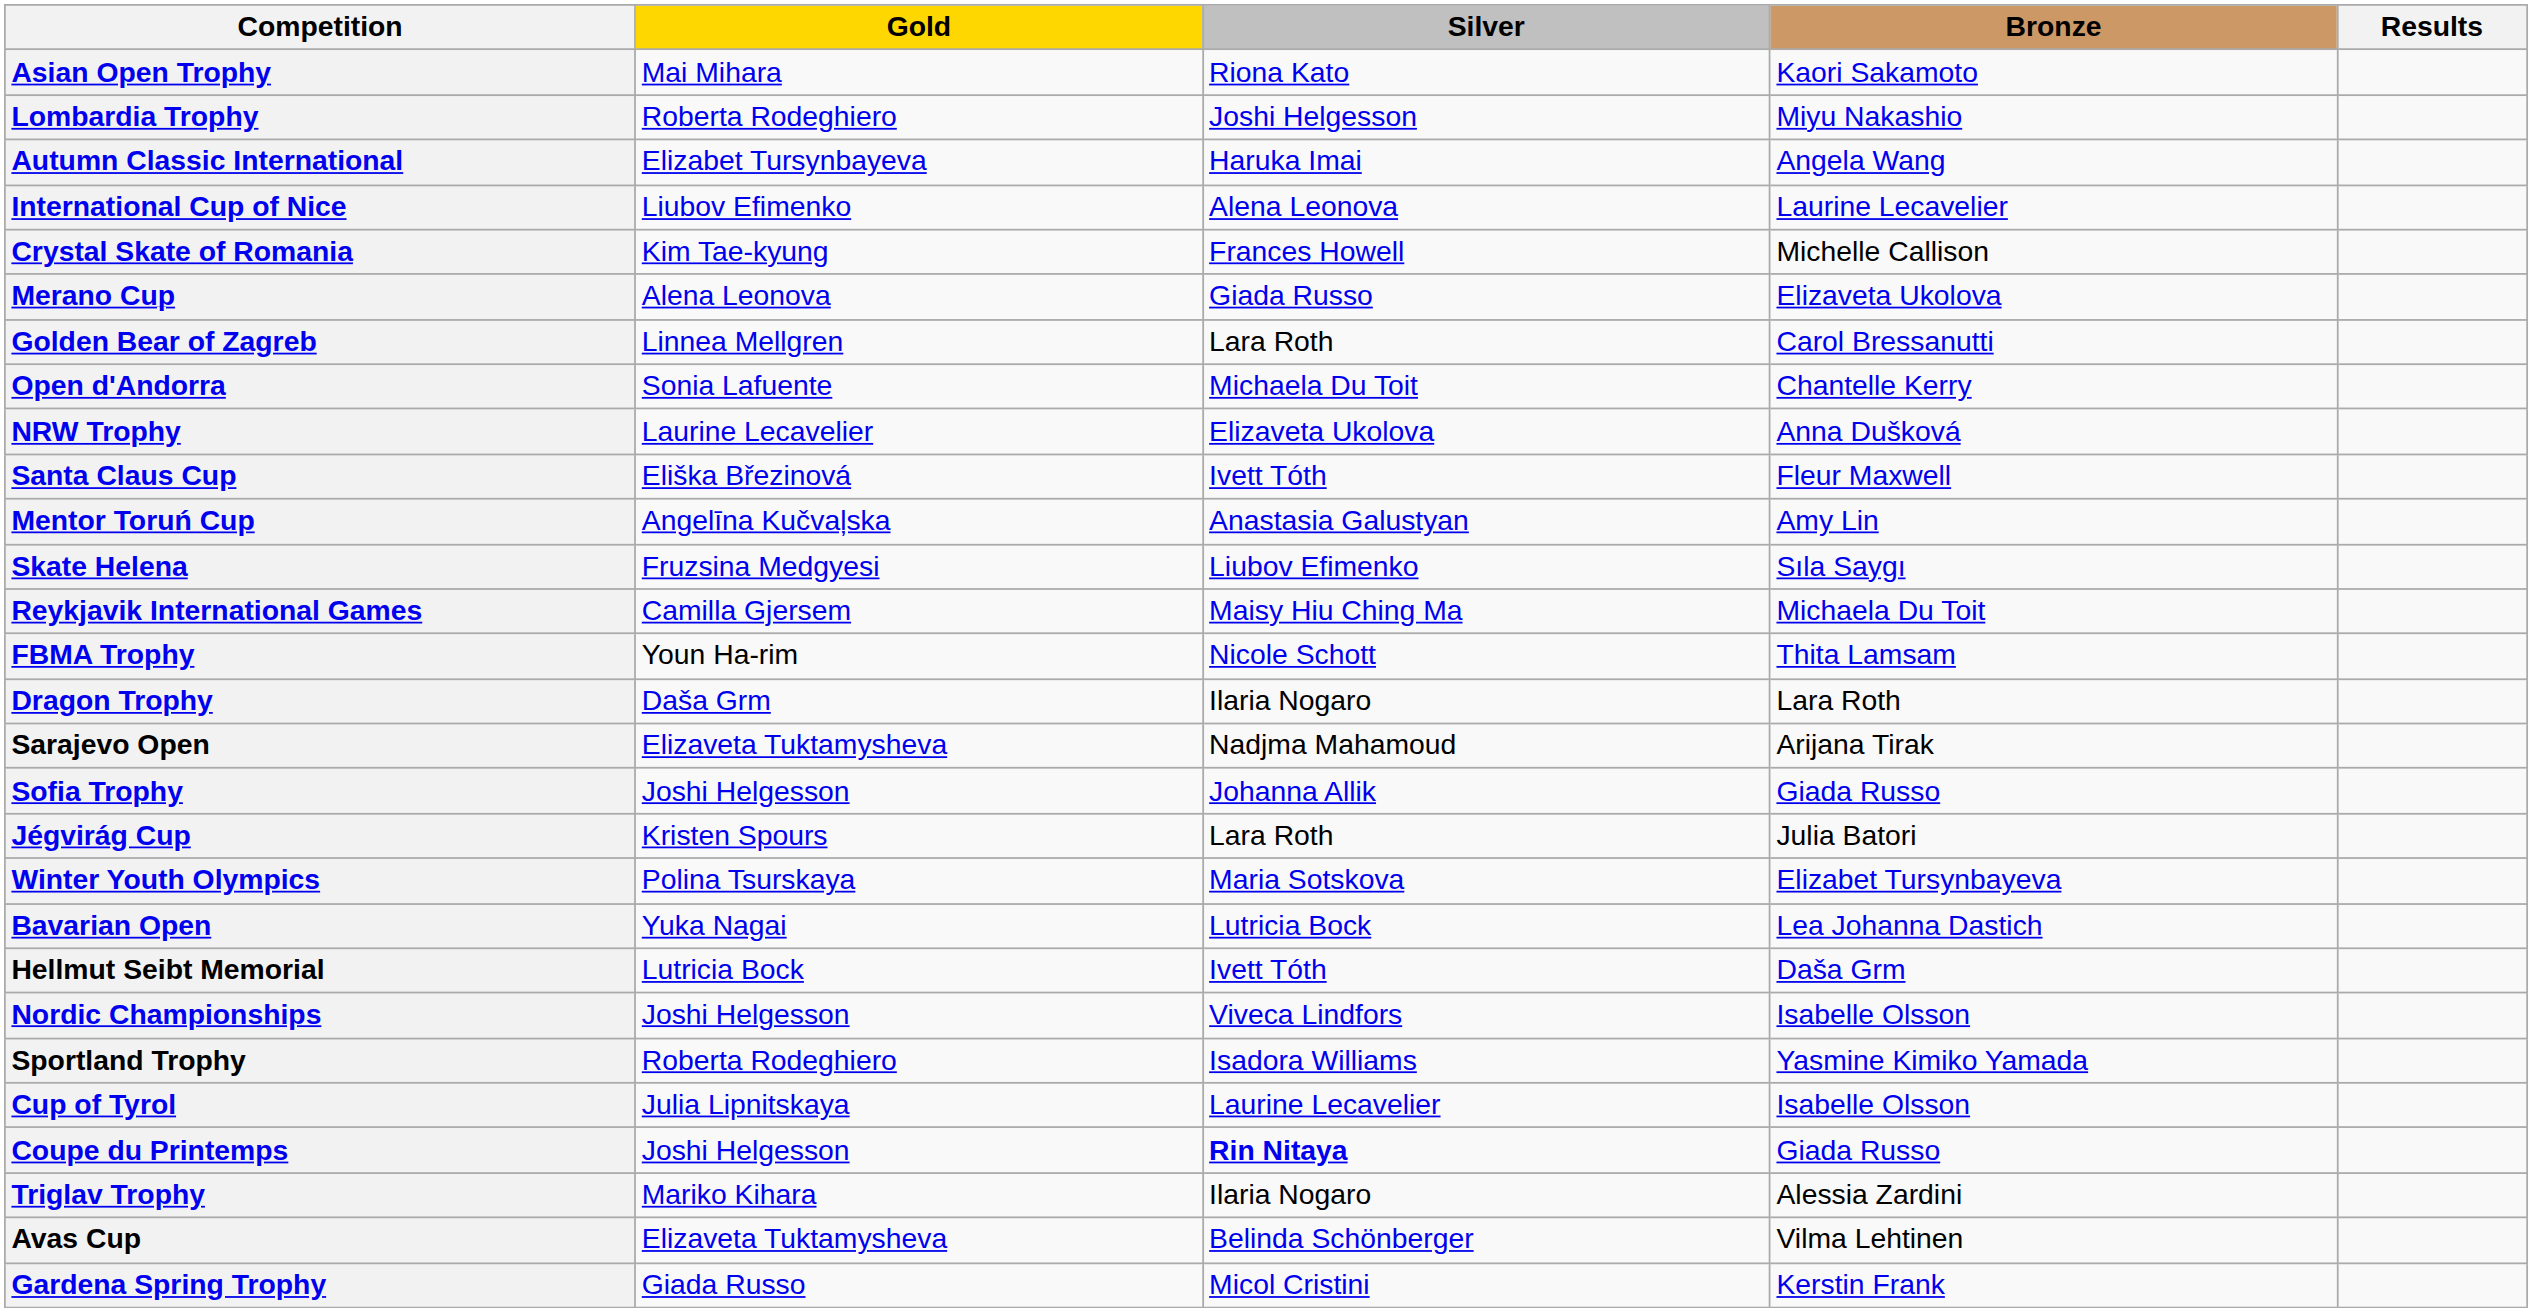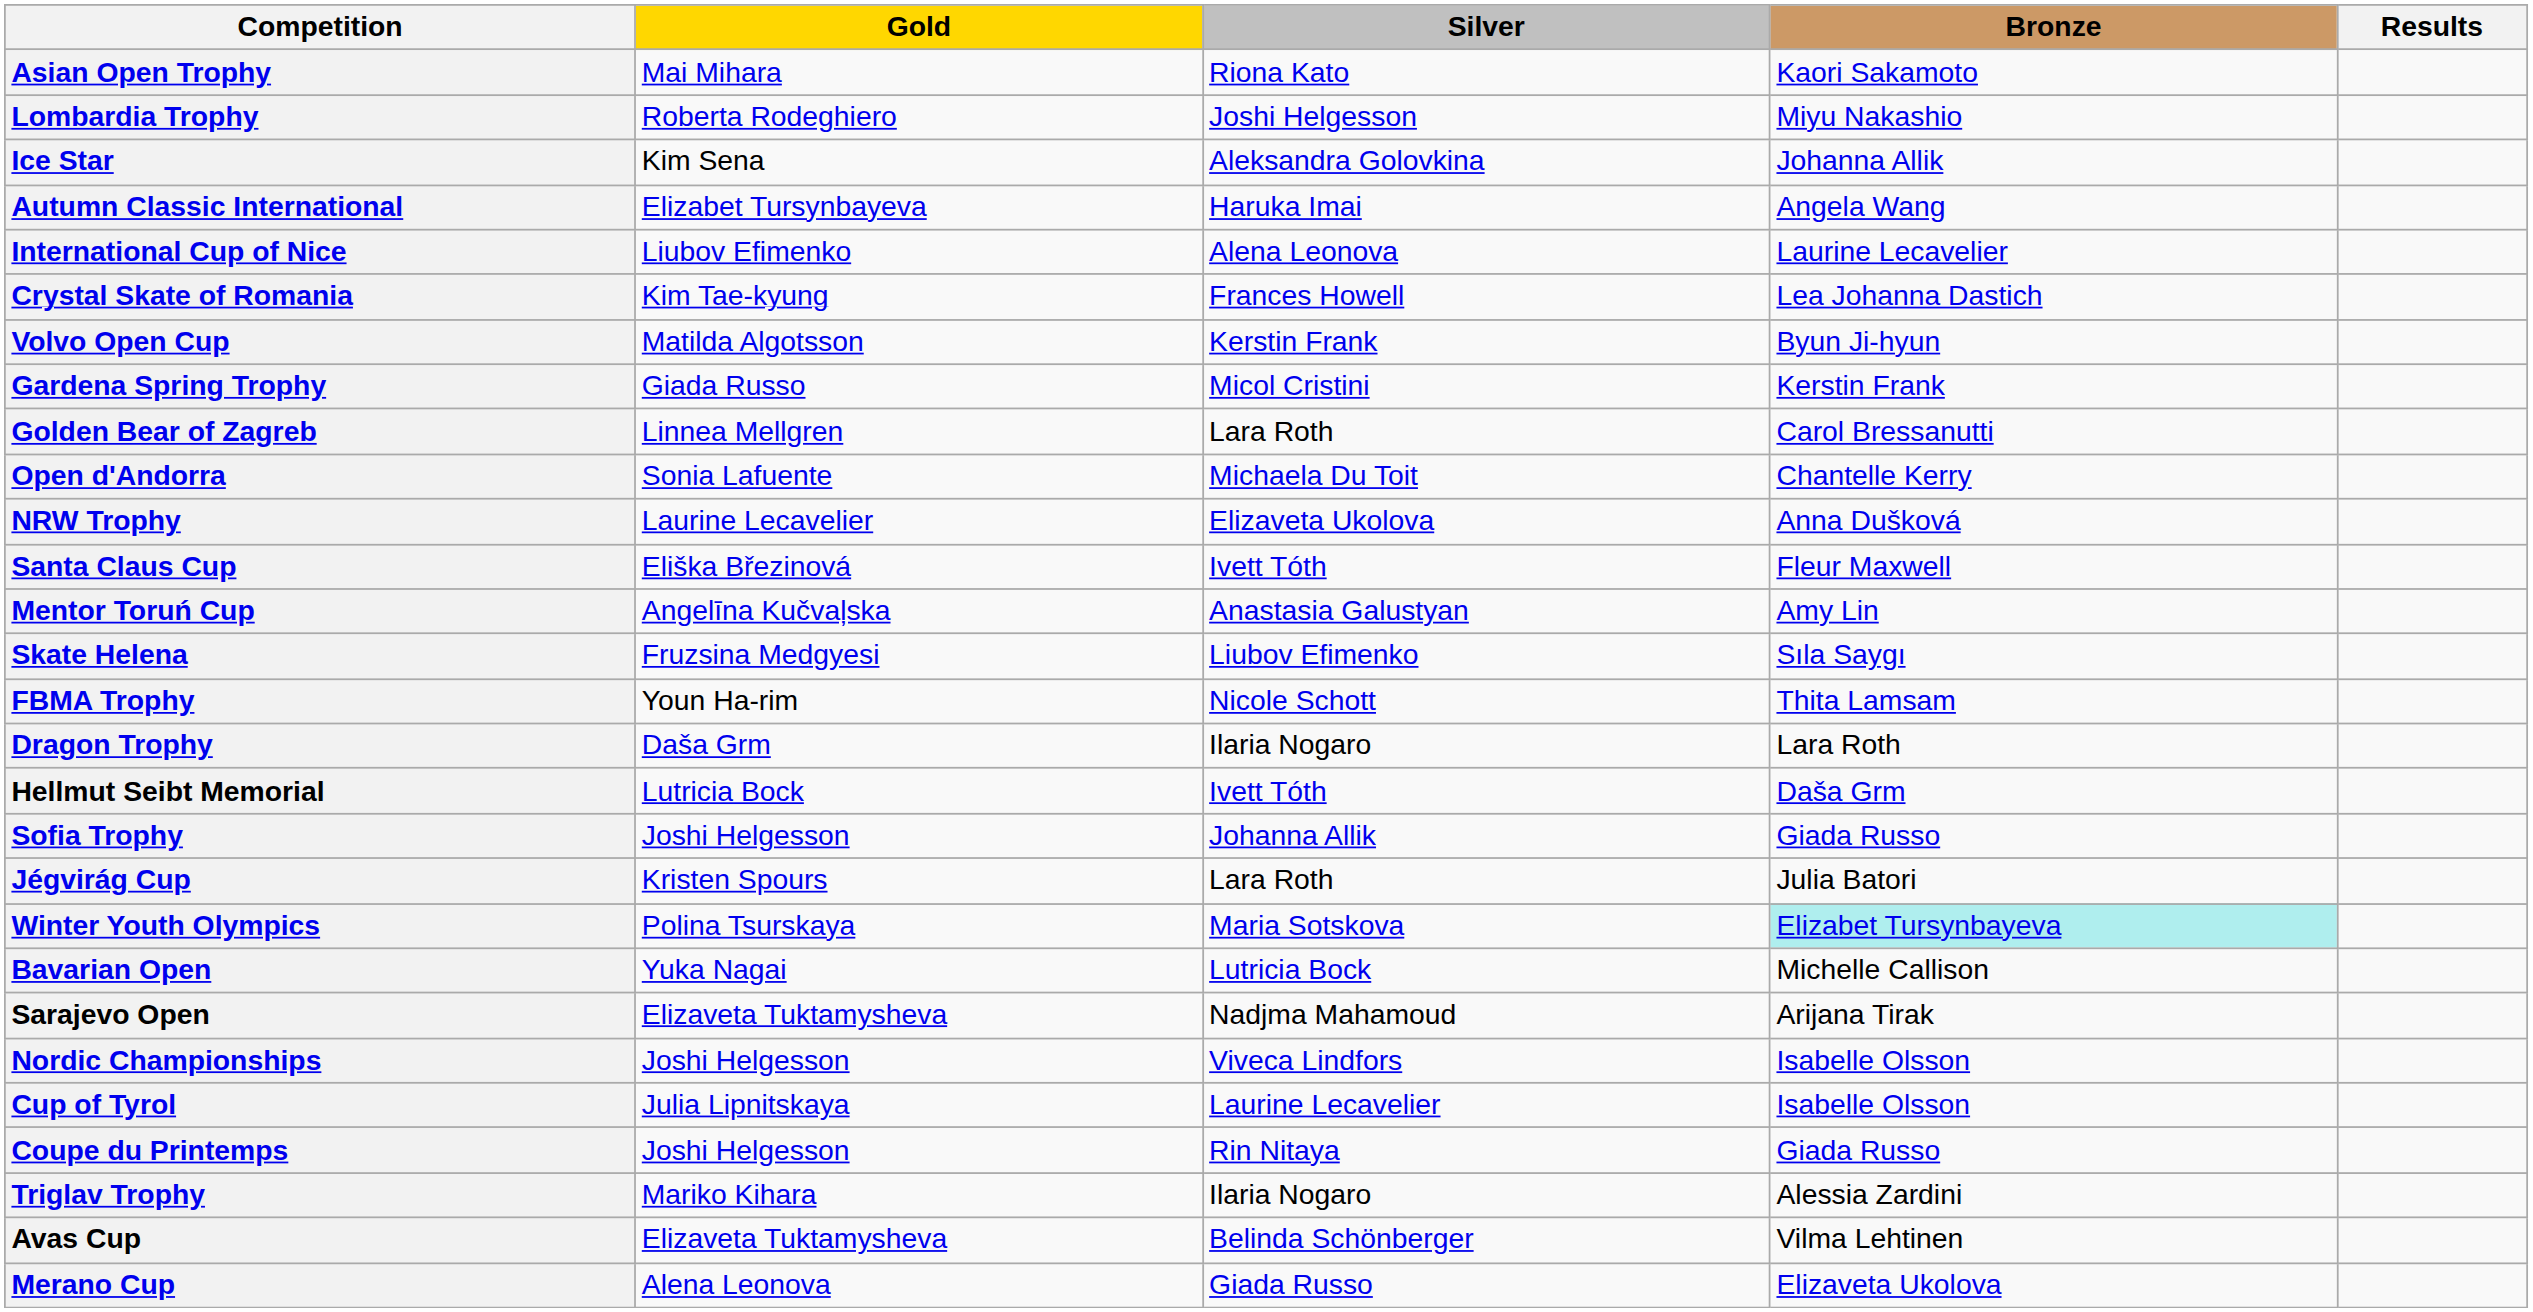+ row: (63, 161)
(1883, 251) Michelle Callison -> (1910, 296) Lea Johanna Dastich
+ row: (121, 341)
rows swapped: (93, 296) <-> (169, 1284)
- row: (217, 610)
rows swapped: (111, 745) <-> (168, 970)
(1919, 880) no background -> (1919, 925) paleturquoise background
(1910, 925) Lea Johanna Dastich -> (1883, 970) Michelle Callison
- row: (129, 1059)
(1278, 1149) bold -> (1274, 1149) normal
